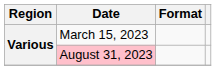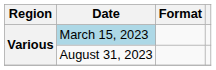(104, 34) no background -> (104, 34) lightblue background
(106, 55) pink background -> (106, 55) no background
